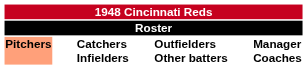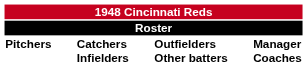(28, 44) lightsalmon background -> (28, 44) no background
